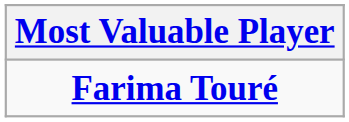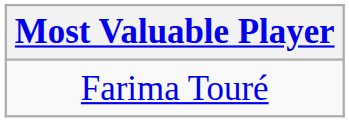(175, 87) bold -> (175, 87) normal
